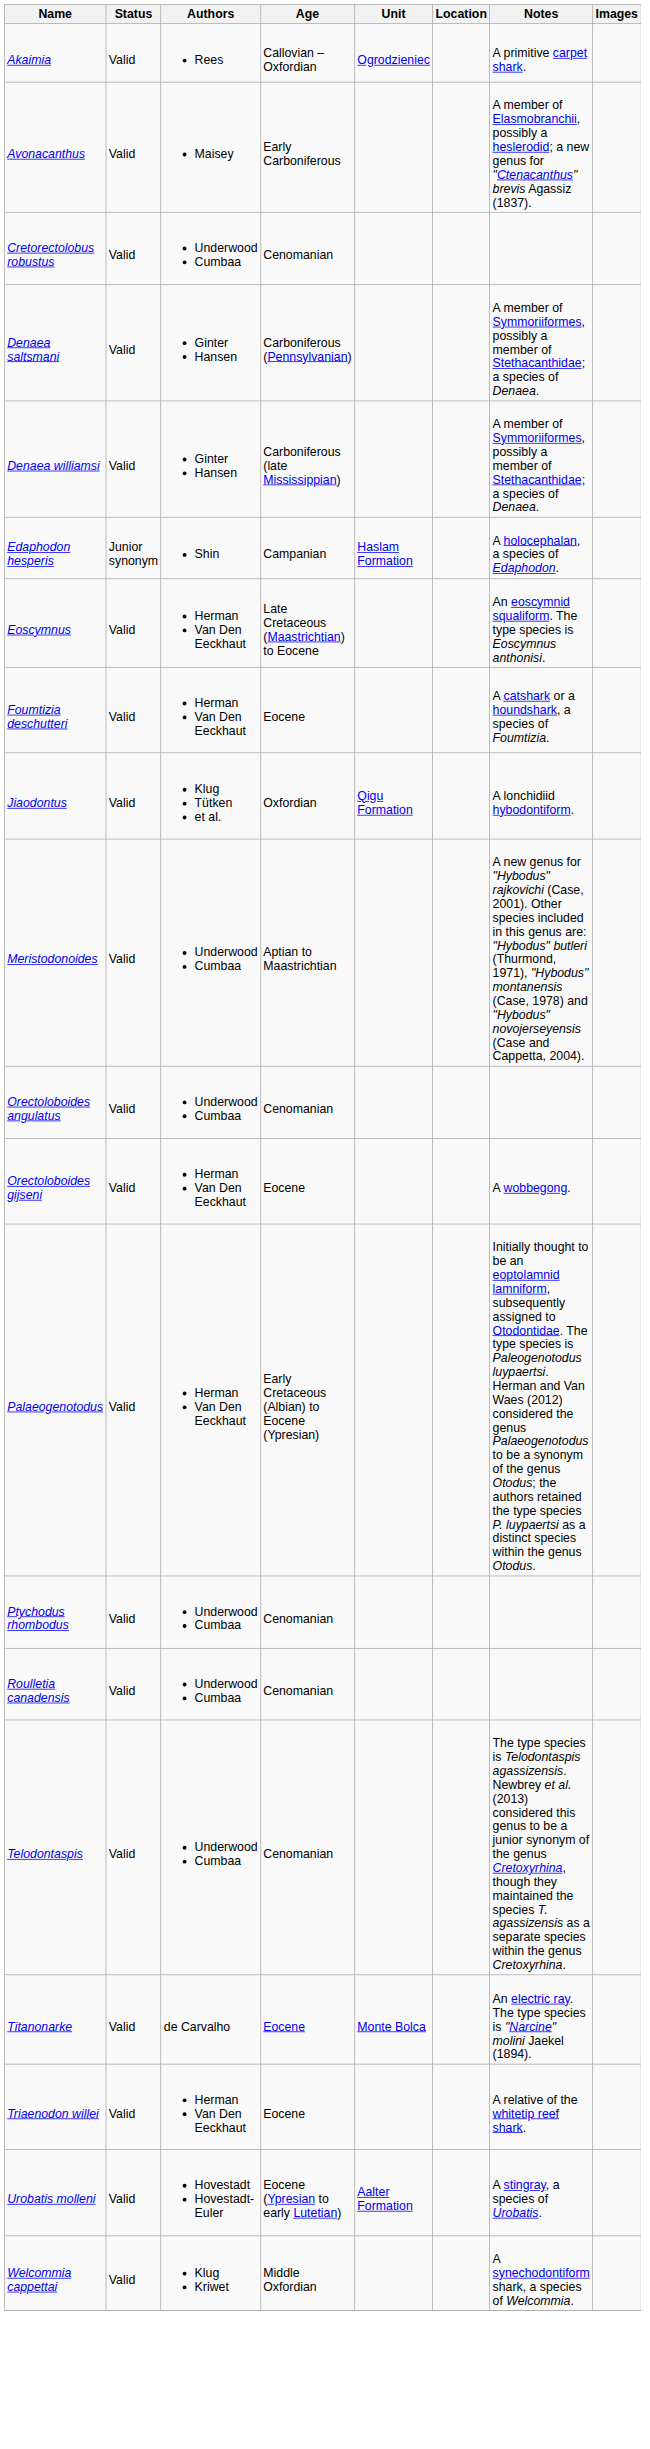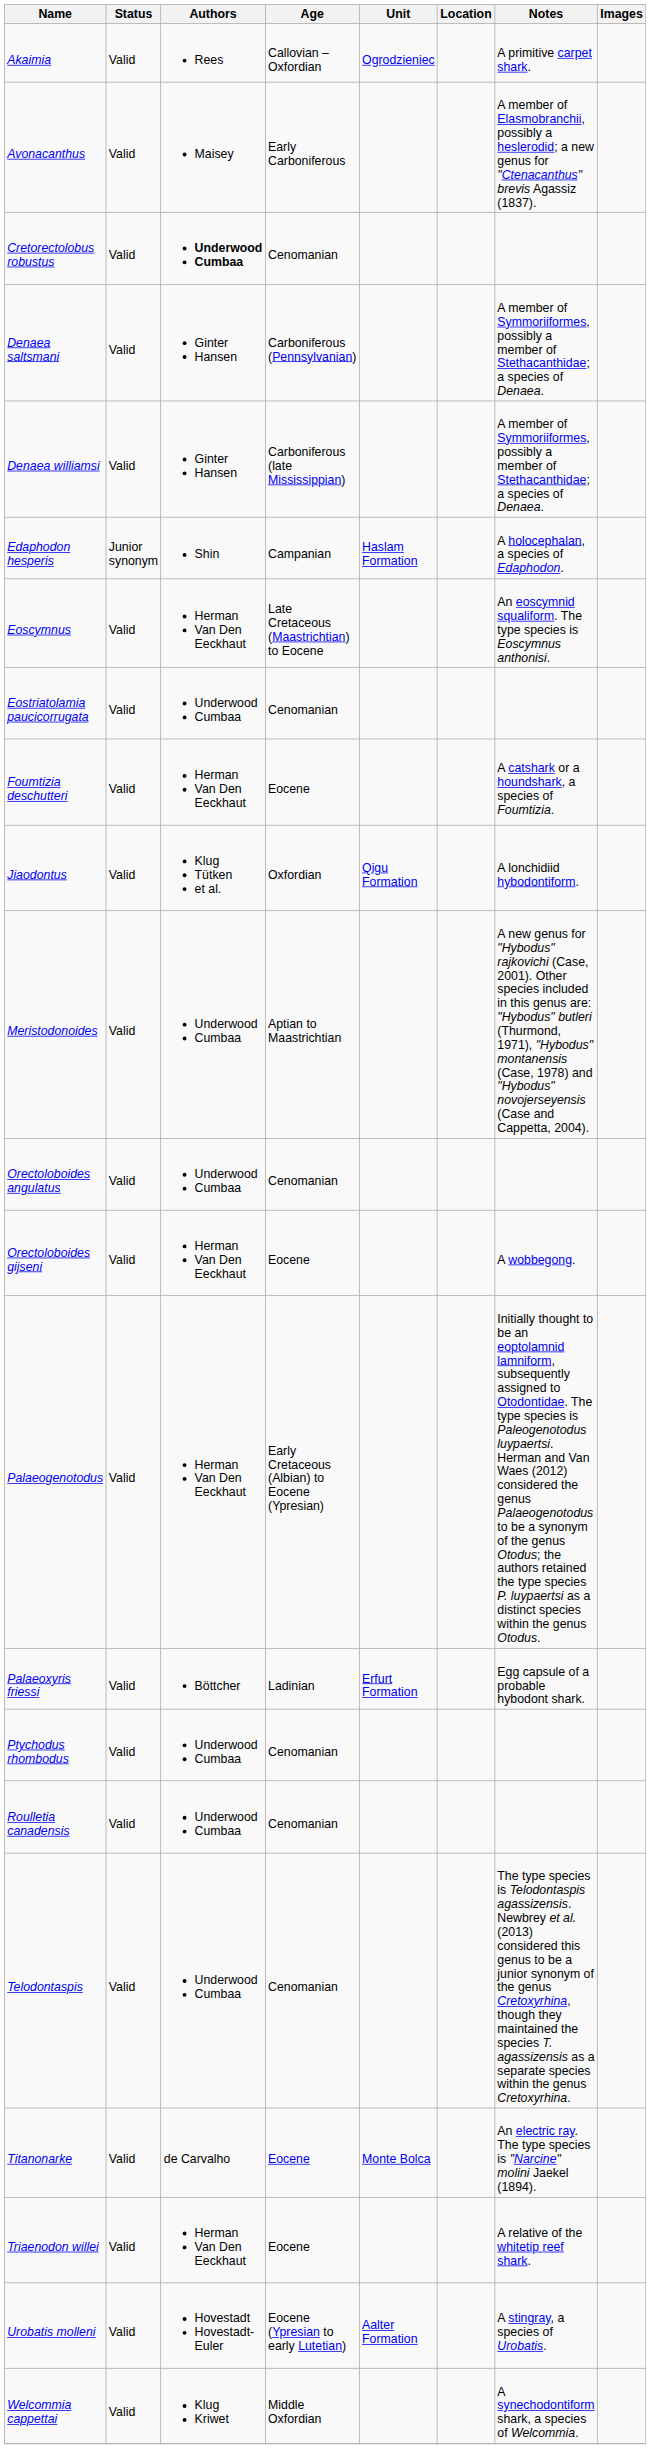(211, 255) normal -> (213, 255) bold
+ row: (48, 710)
+ row: (39, 1685)
